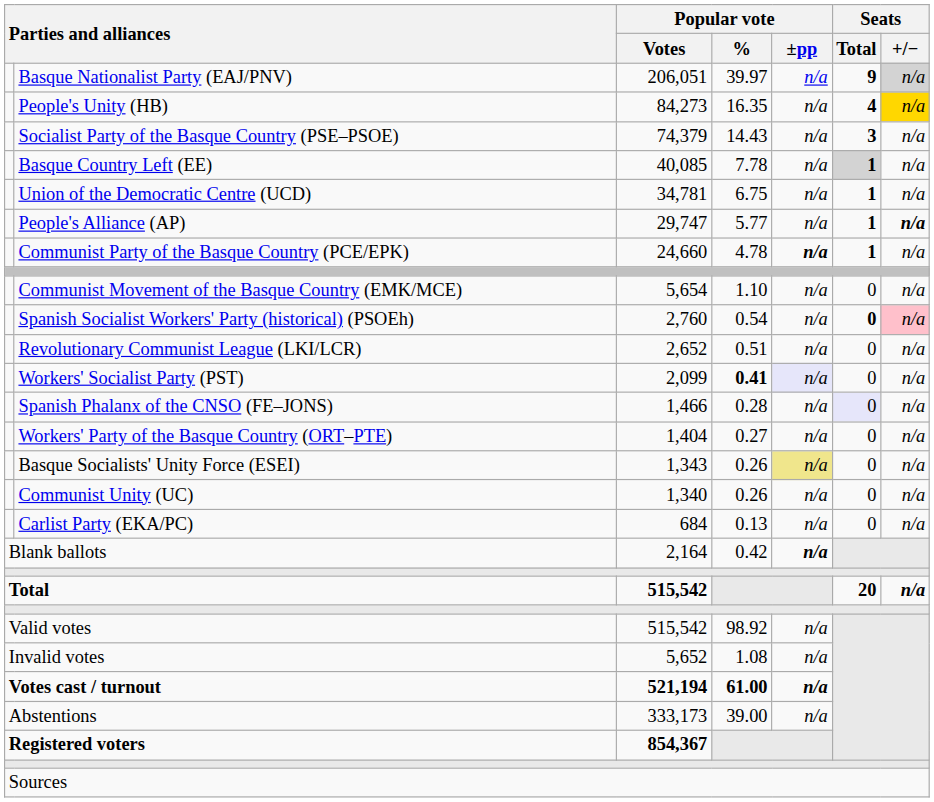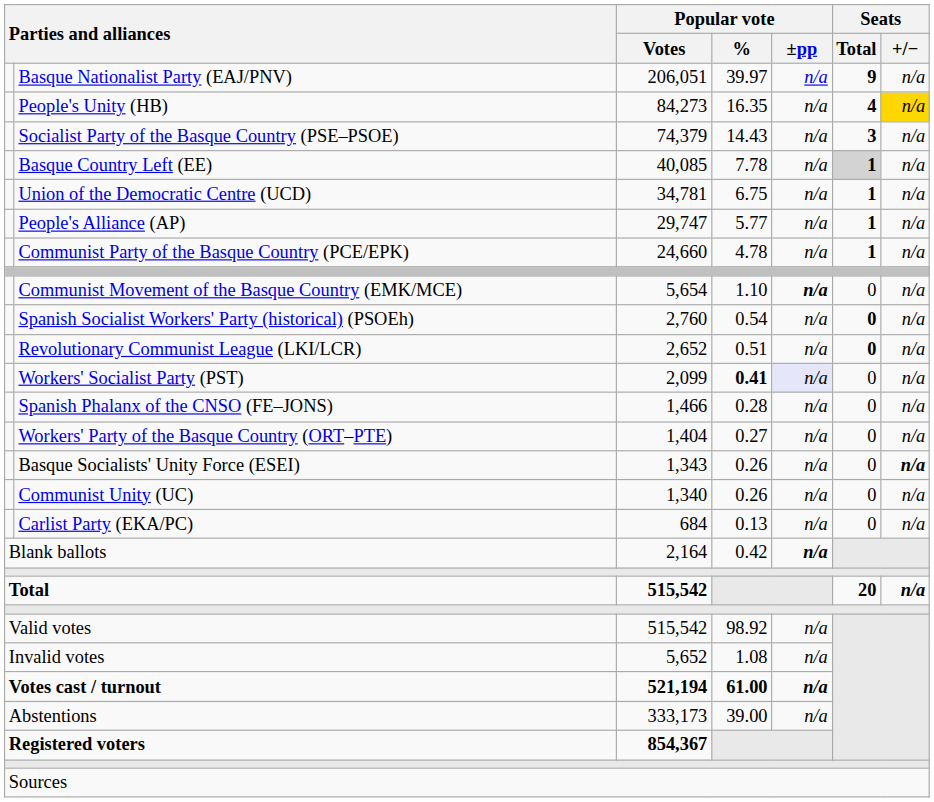(913, 77) lightgrey background -> (913, 77) no background
(913, 223) bold -> (913, 223) normal
(815, 252) bold -> (816, 252) normal
(816, 290) normal -> (815, 290) bold
(913, 319) pink background -> (913, 319) no background
(872, 348) normal -> (872, 348) bold
(872, 406) lavender background -> (872, 406) no background
(816, 465) khaki background -> (816, 465) no background
(913, 465) normal -> (913, 465) bold
